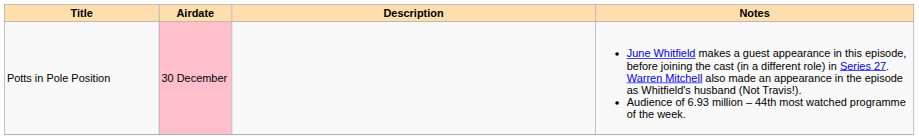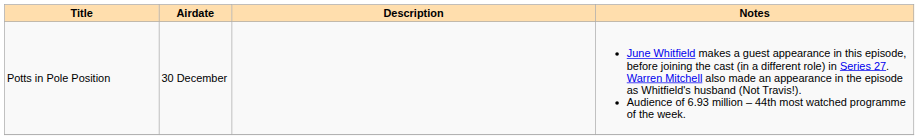(194, 78) pink background -> (194, 78) no background
